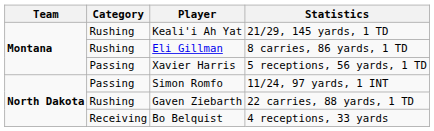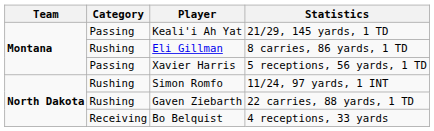(112, 31) Rushing -> (112, 31) Passing
(112, 83) Passing -> (112, 83) Rushing
